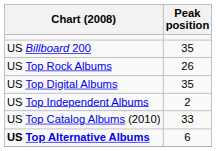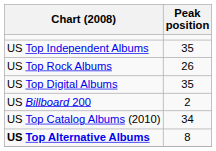(49, 48) US Billboard 200 -> (78, 48) US Top Independent Albums
(78, 102) US Top Independent Albums -> (49, 102) US Billboard 200
(187, 119) 33 -> (187, 119) 34
(187, 137) 6 -> (187, 137) 8
